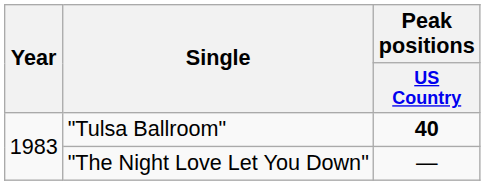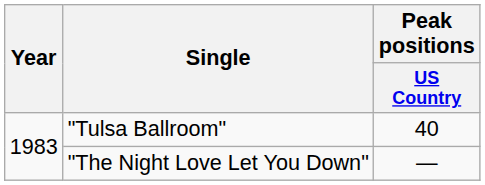(427, 129) bold -> (427, 129) normal
